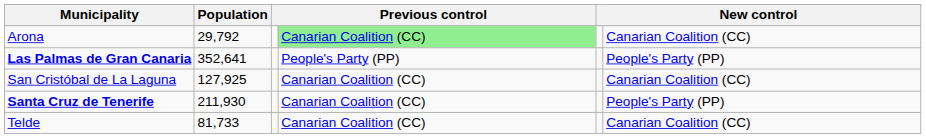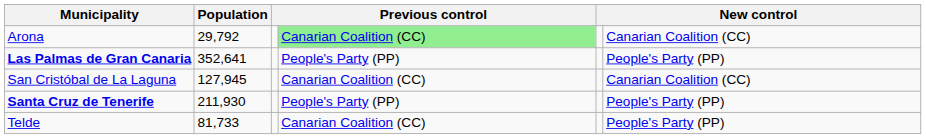(222, 79) 127,925 -> (222, 79) 127,945
(353, 101) Canarian Coalition (CC) -> (340, 101) People's Party (PP)
(678, 123) Canarian Coalition (CC) -> (665, 123) People's Party (PP)
